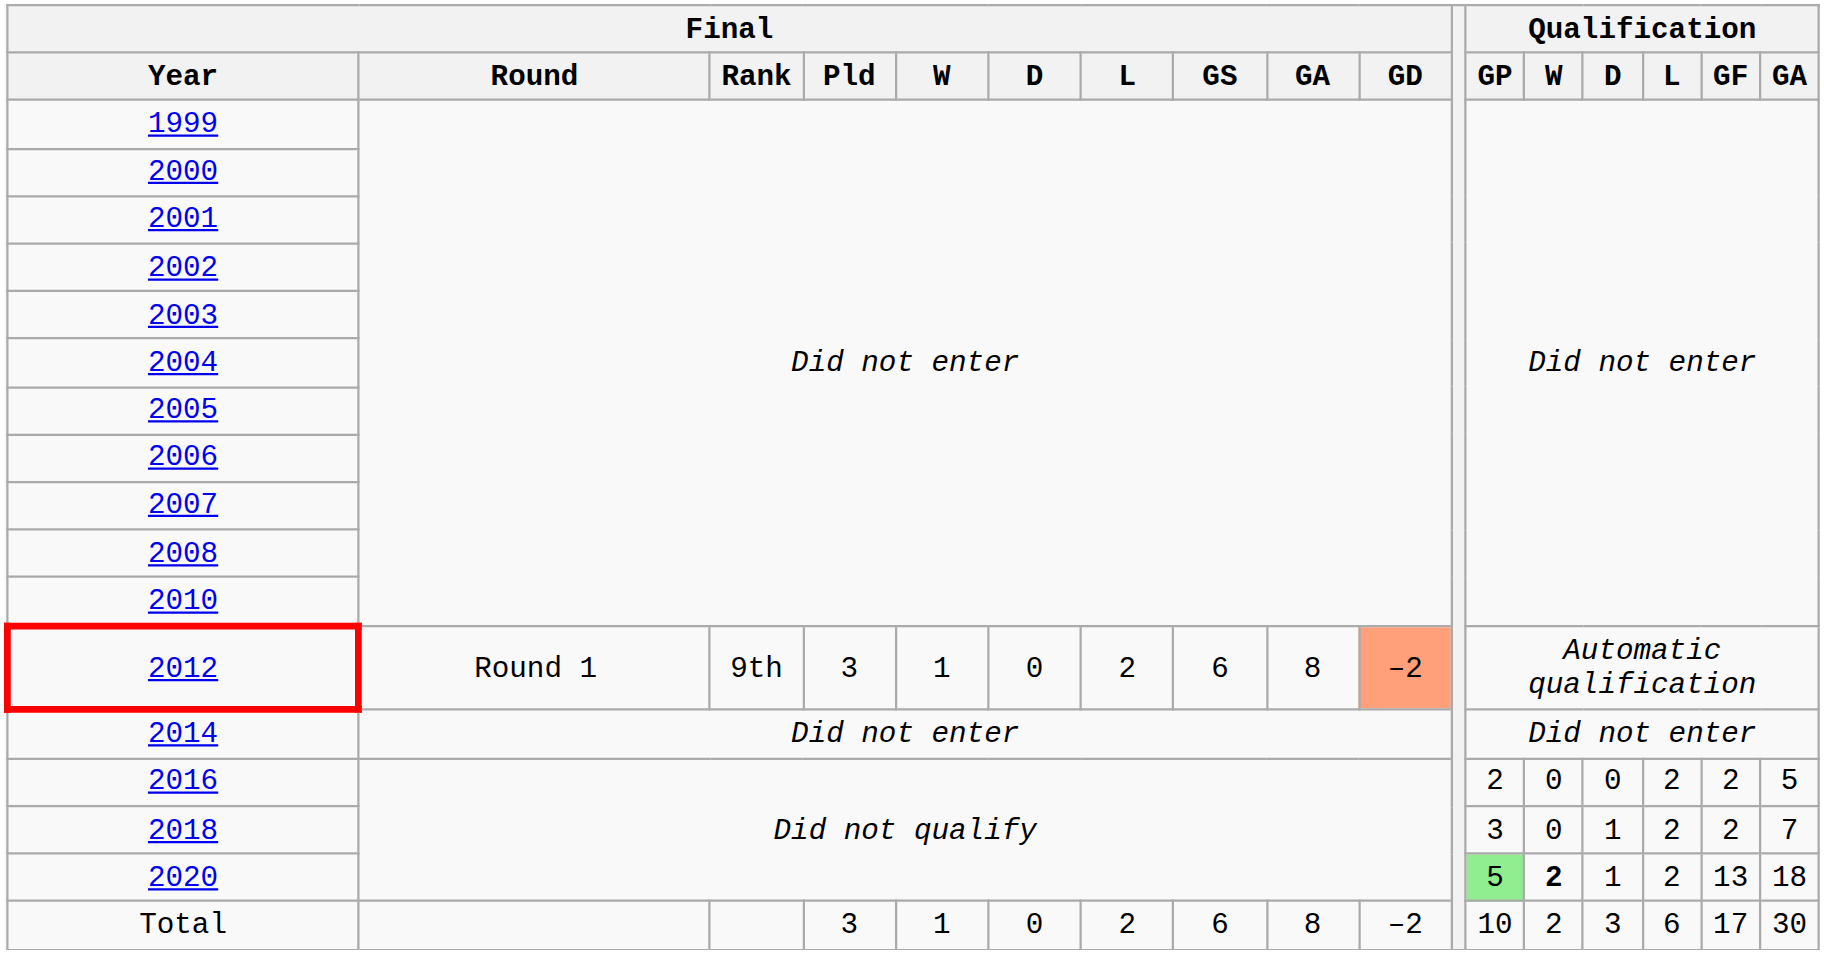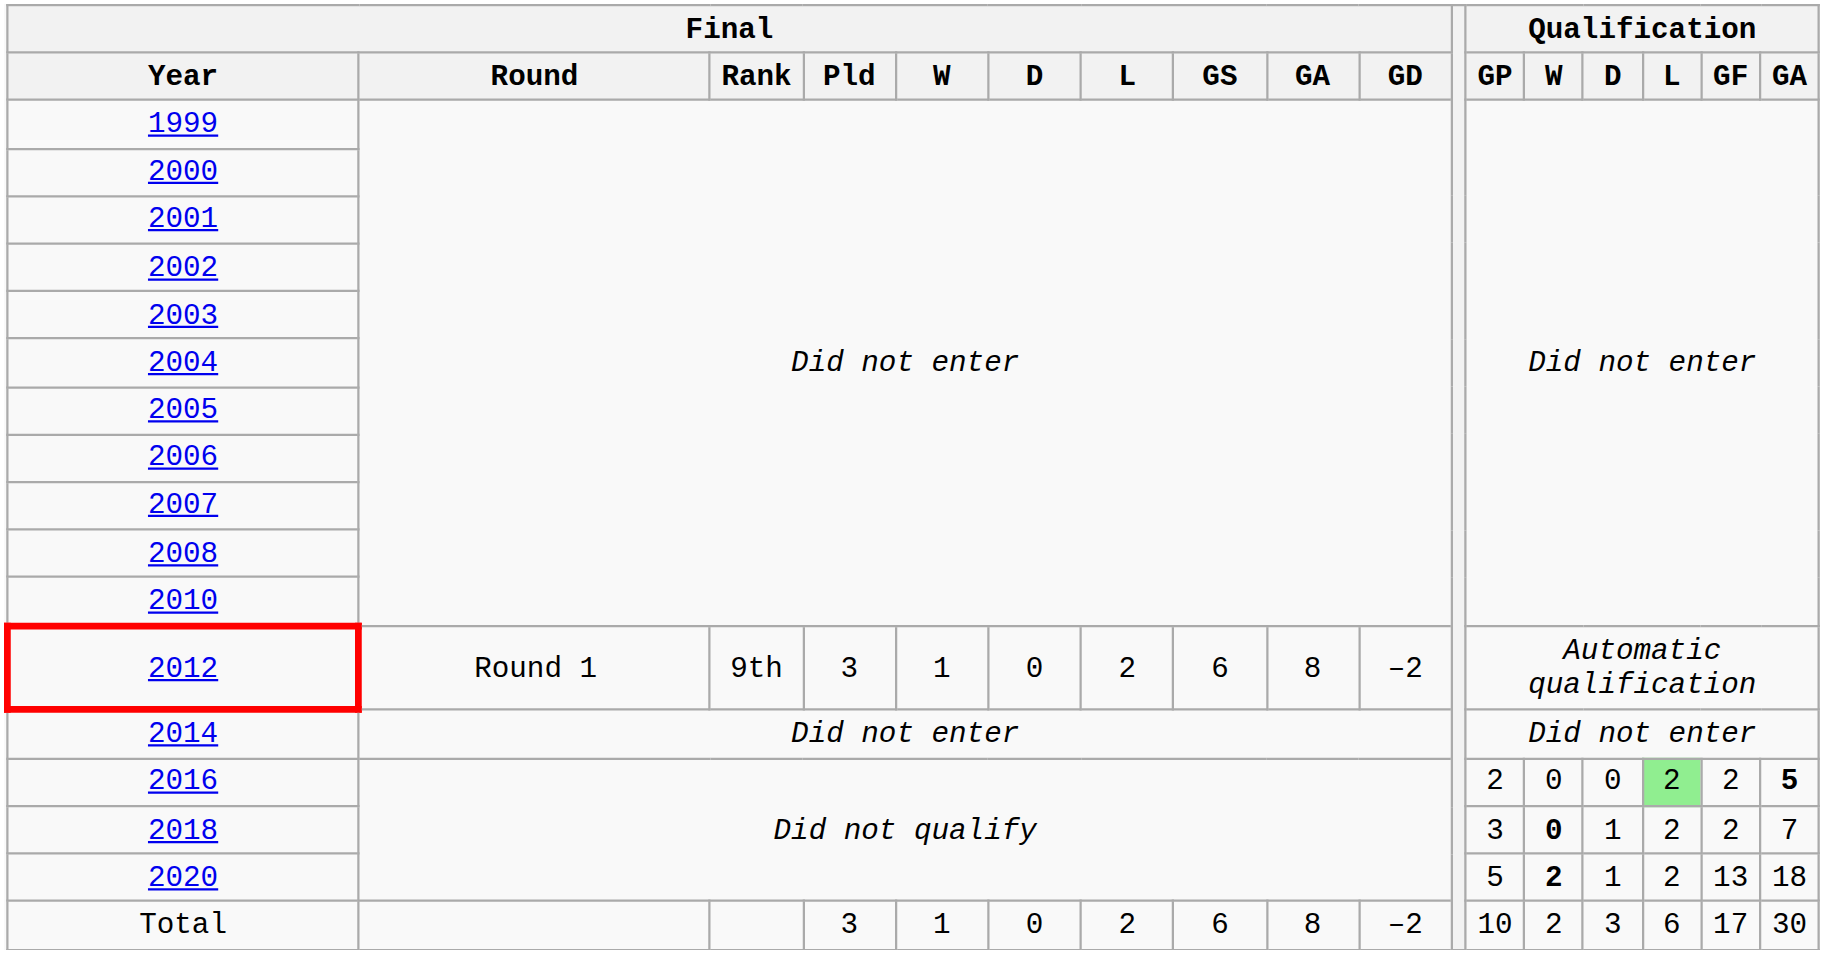(1405, 668) lightsalmon background -> (1405, 668) no background
(1672, 782) no background -> (1672, 782) lightgreen background
(1790, 782) normal -> (1790, 782) bold
(1554, 830) normal -> (1554, 830) bold
(1495, 878) lightgreen background -> (1495, 878) no background
